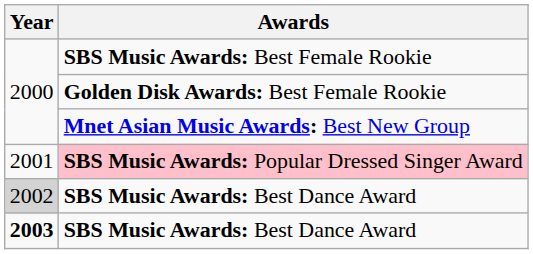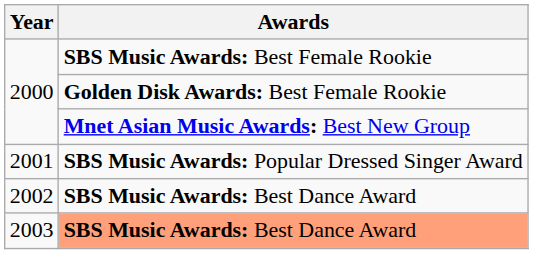(293, 160) pink background -> (293, 160) no background
(32, 195) lightgrey background -> (32, 195) no background
(32, 230) bold -> (32, 230) normal
(240, 230) no background -> (240, 230) lightsalmon background
